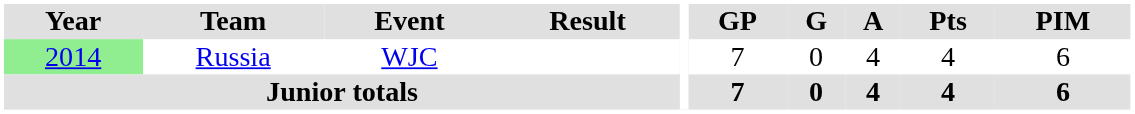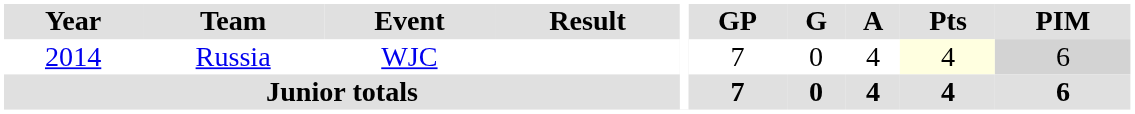(73, 56) lightgreen background -> (73, 56) no background
(948, 56) no background -> (948, 56) lightyellow background
(1063, 56) no background -> (1063, 56) lightgrey background
